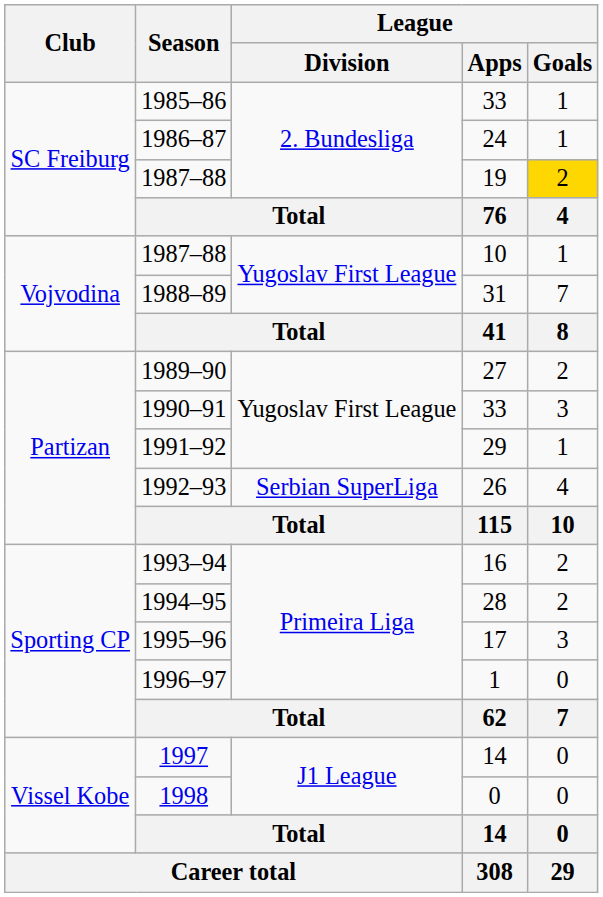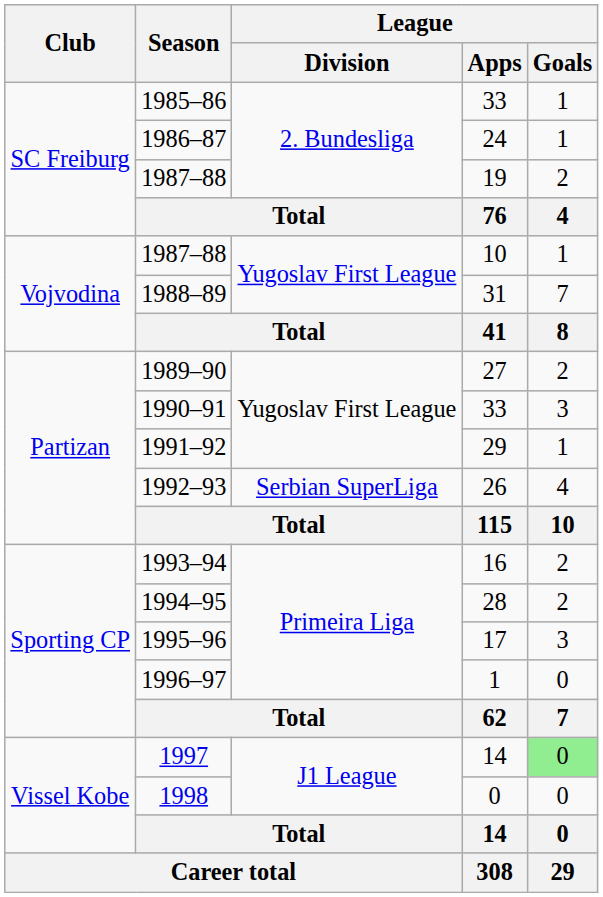(563, 178) gold background -> (563, 178) no background
(563, 756) no background -> (563, 756) lightgreen background
